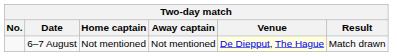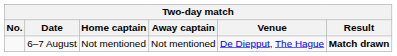(272, 43) lightyellow background -> (272, 43) no background
(357, 43) normal -> (359, 43) bold
